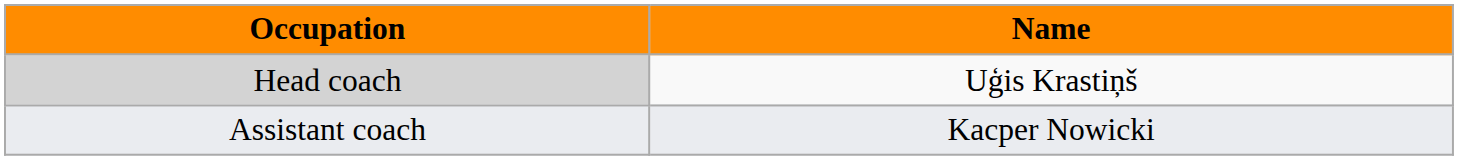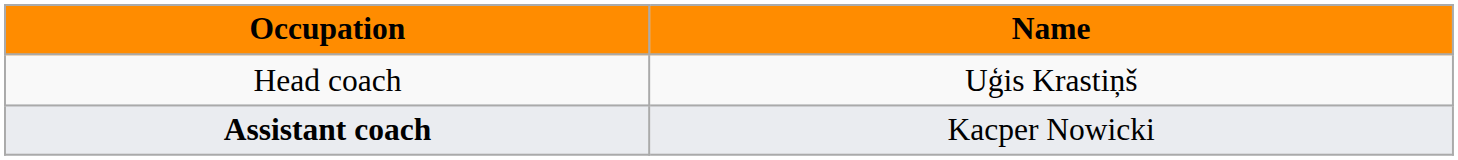(327, 79) lightgrey background -> (327, 79) no background
(327, 129) normal -> (327, 129) bold
